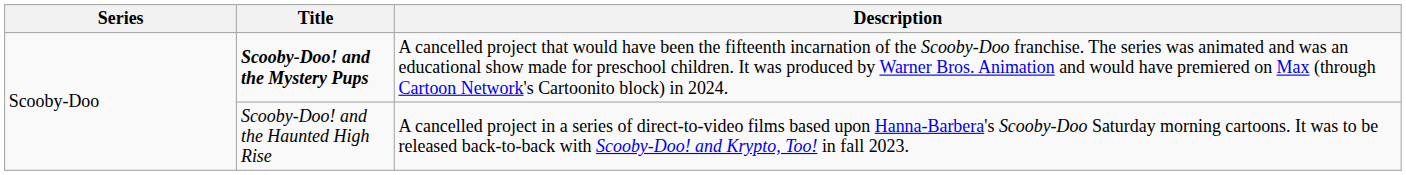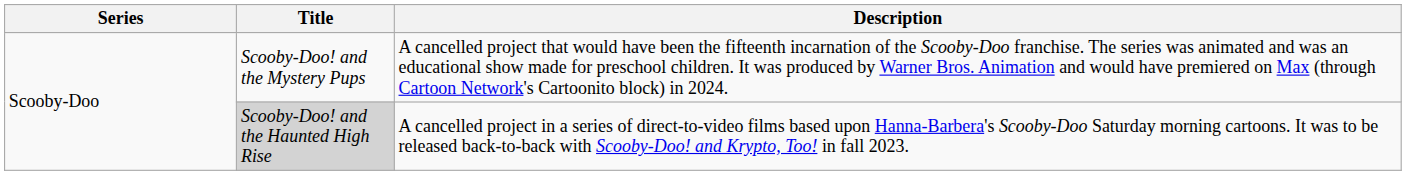(305, 67) bold -> (304, 67) normal
(305, 136) no background -> (305, 136) lightgrey background
